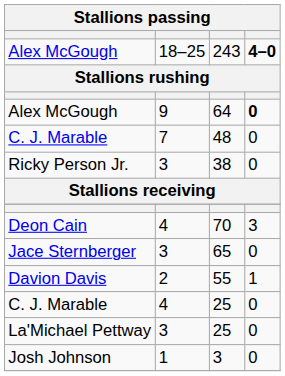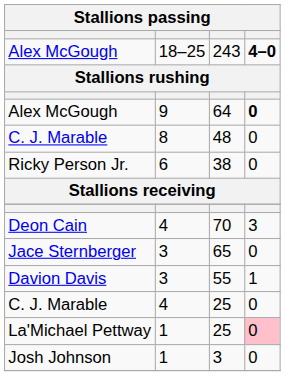(163, 138) 7 -> (163, 138) 8
(163, 164) 3 -> (163, 164) 6
(163, 278) 2 -> (163, 278) 3
(163, 330) 3 -> (163, 330) 1
(253, 330) no background -> (253, 330) pink background
